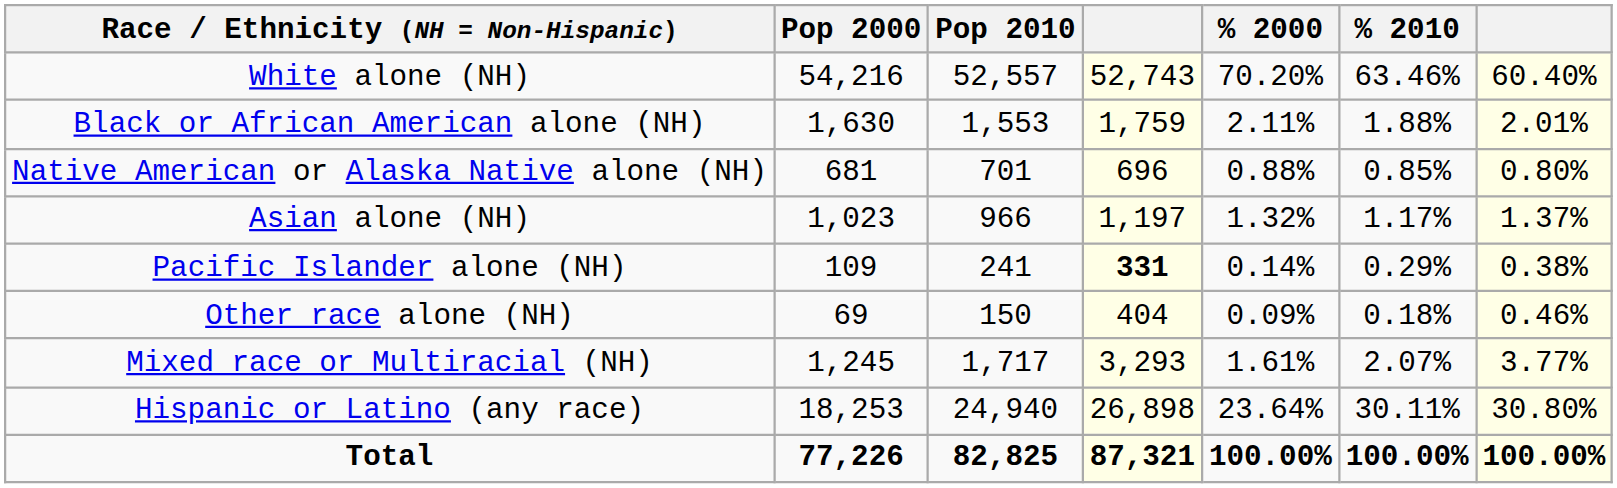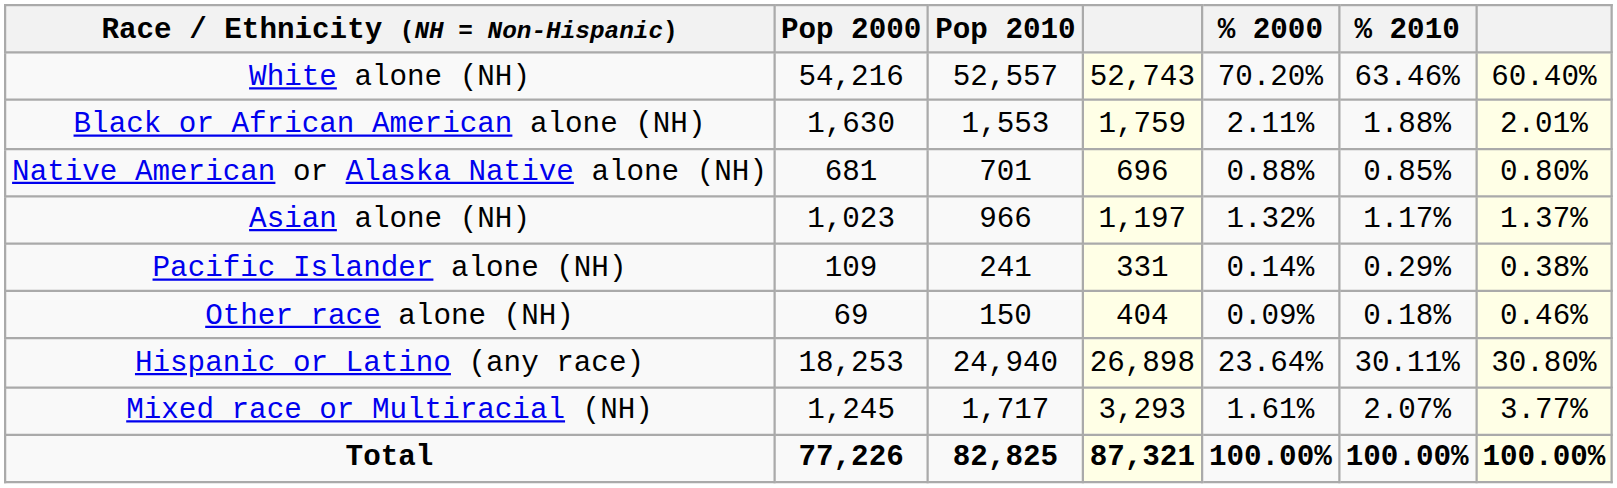(1142, 267) bold -> (1142, 267) normal
rows swapped: (390, 363) <-> (390, 410)
